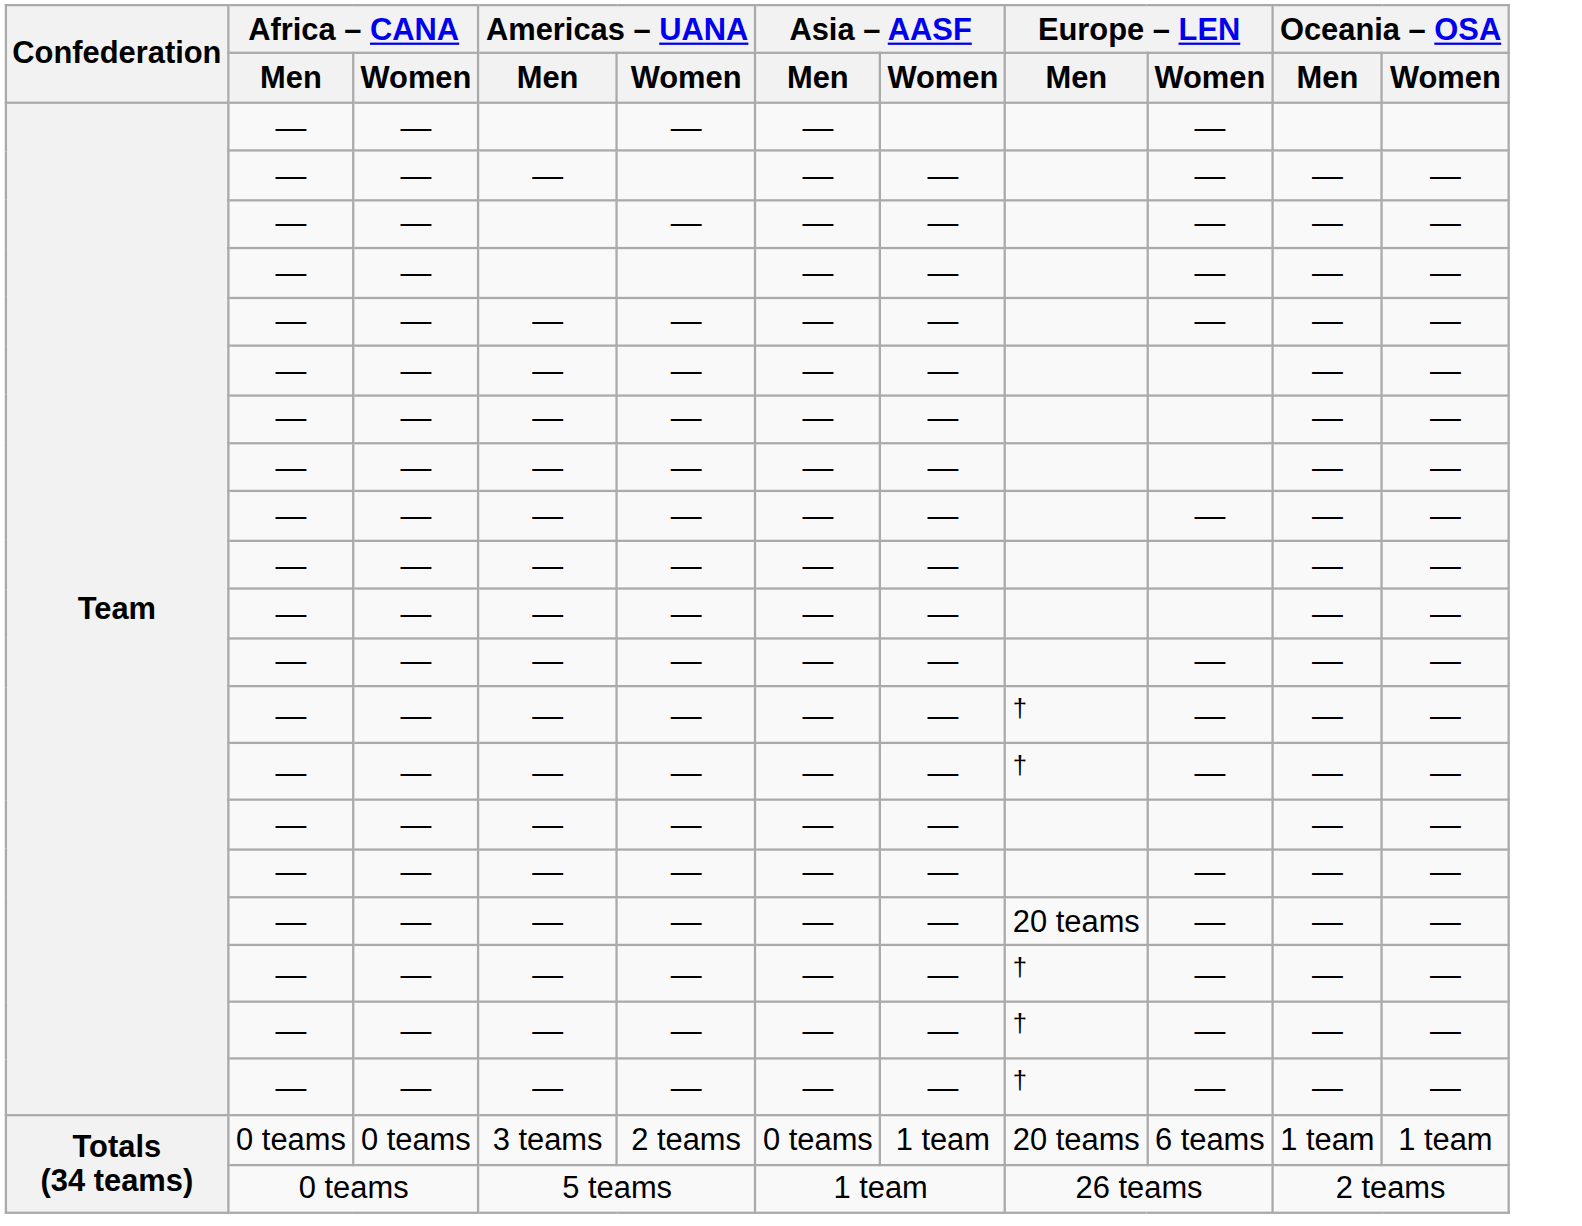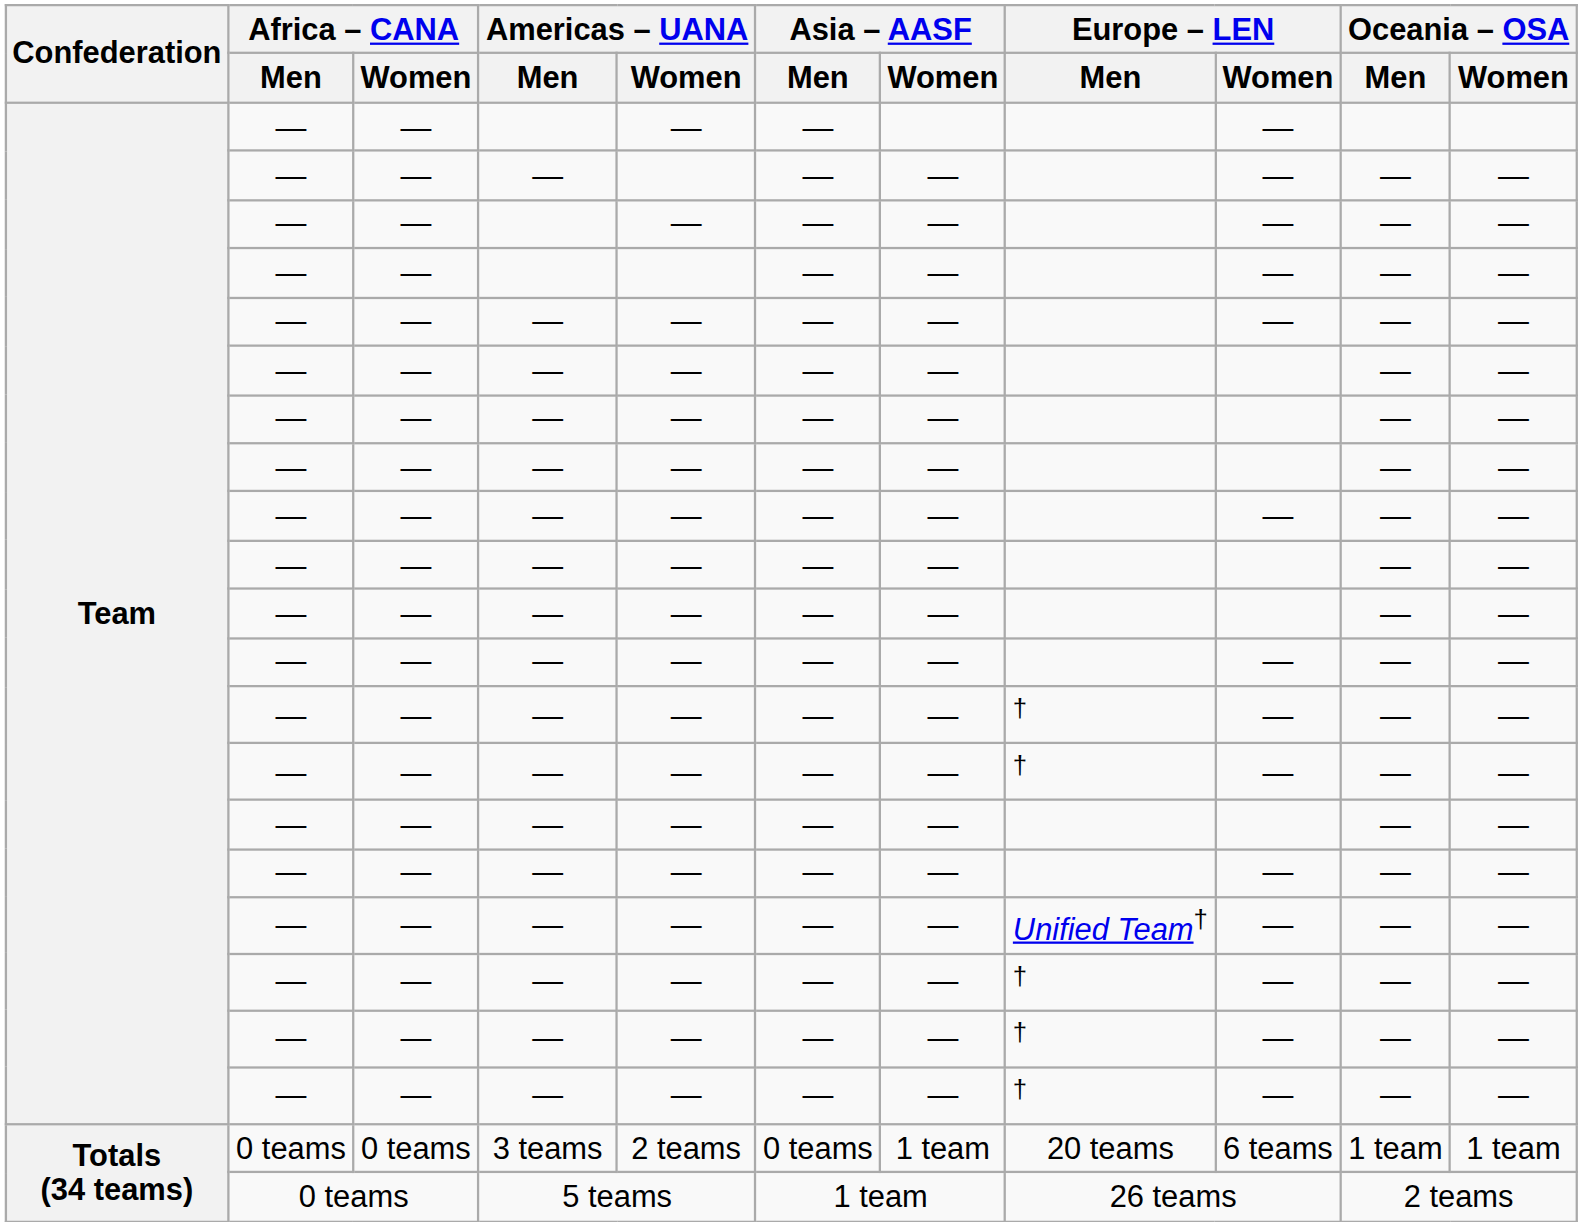(1076, 921) 20 teams -> (1110, 925) Unified Team†
